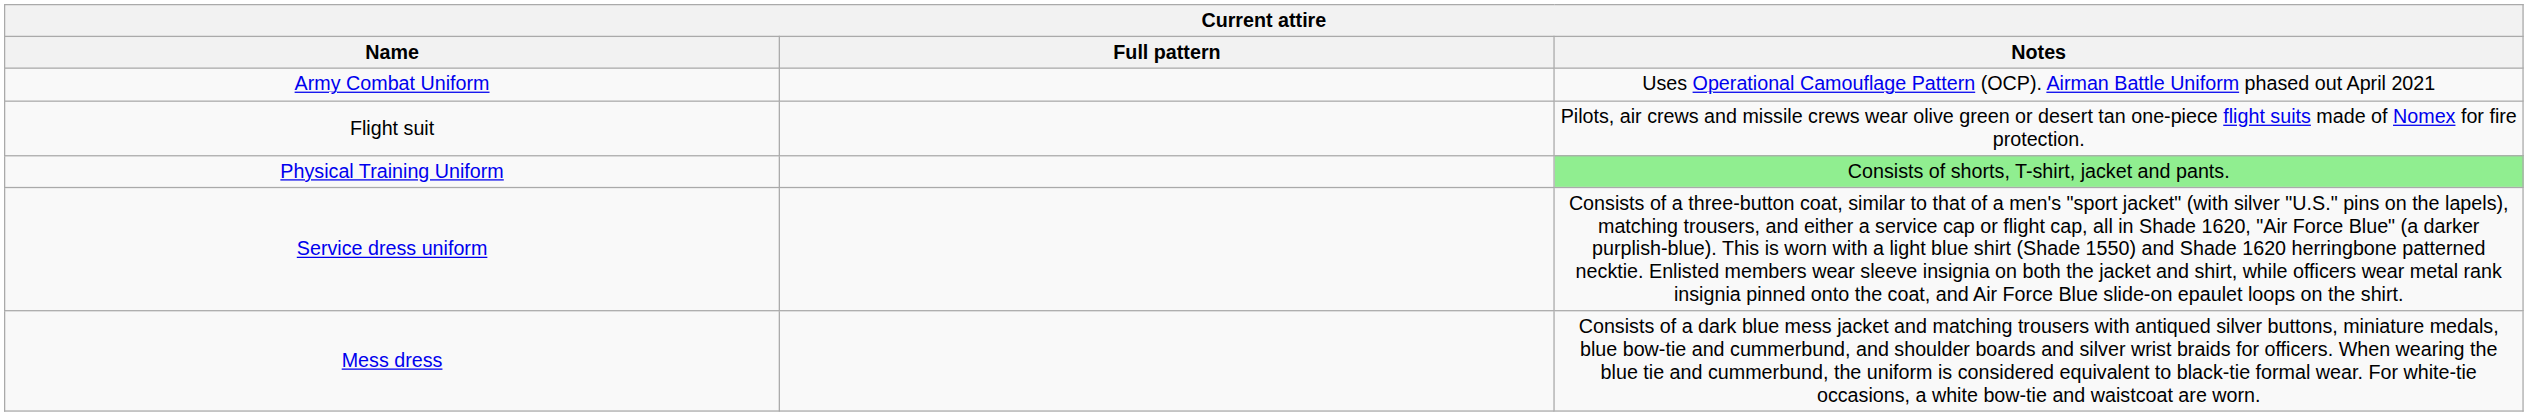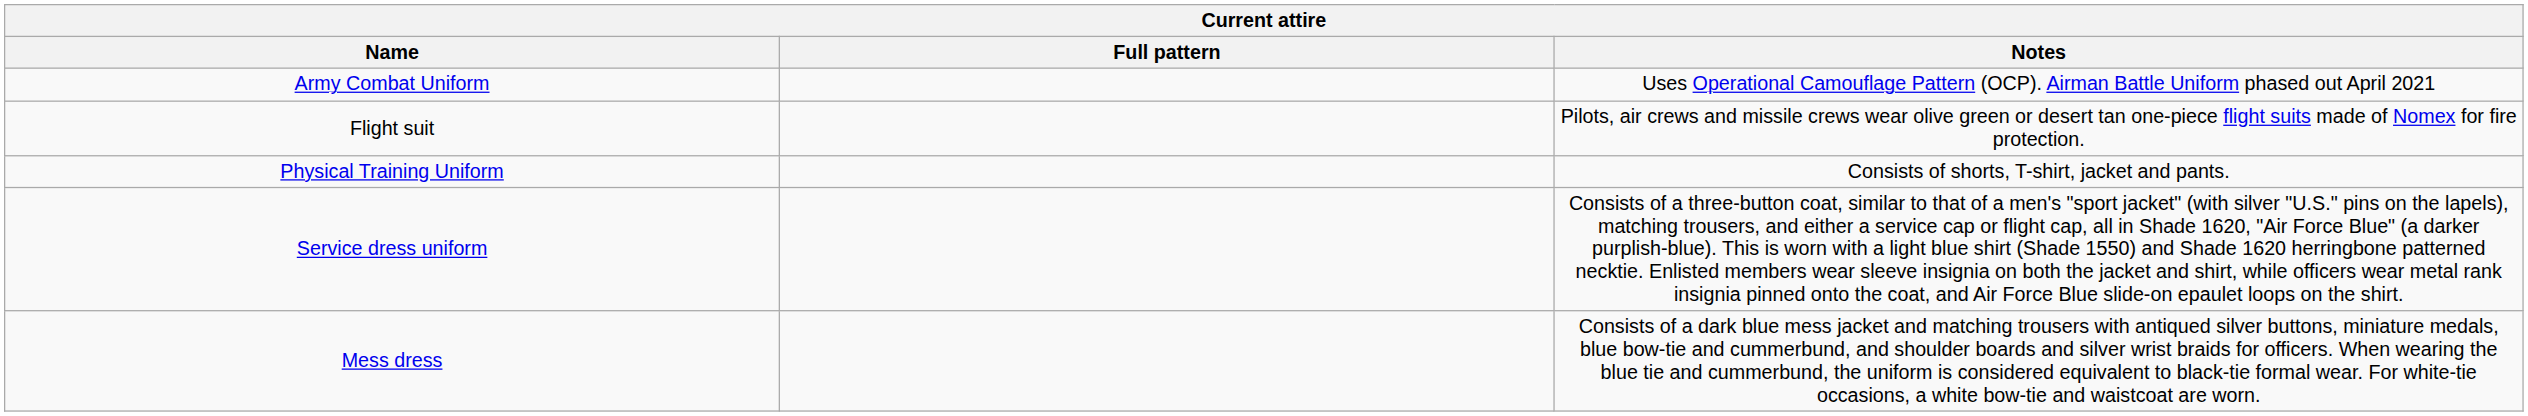(2039, 170) lightgreen background -> (2039, 170) no background
